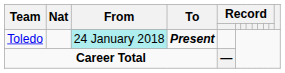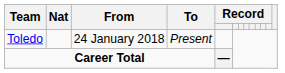(119, 39) paleturquoise background -> (119, 39) no background
(192, 39) bold -> (191, 39) normal
